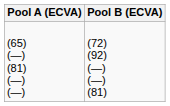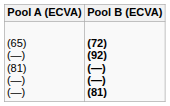(97, 68) normal -> (97, 68) bold
